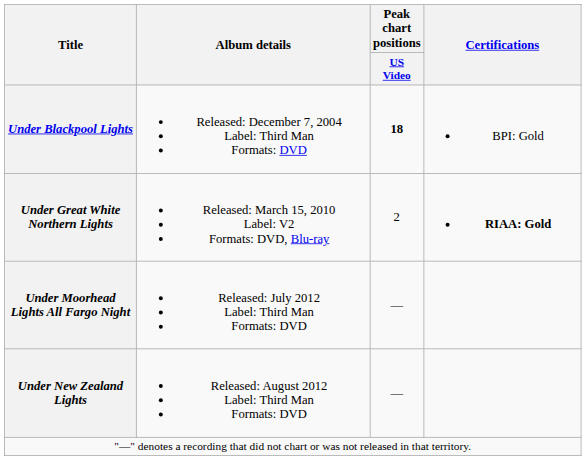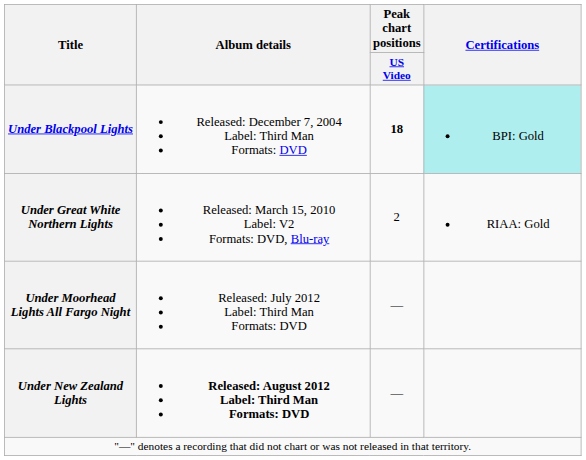(502, 136) no background -> (502, 136) paleturquoise background
(502, 224) bold -> (502, 224) normal
(253, 400) normal -> (253, 400) bold
